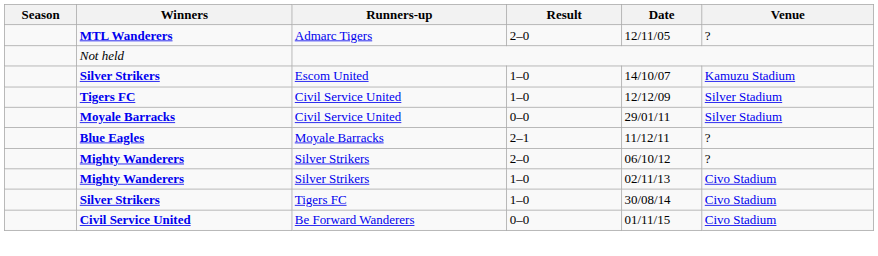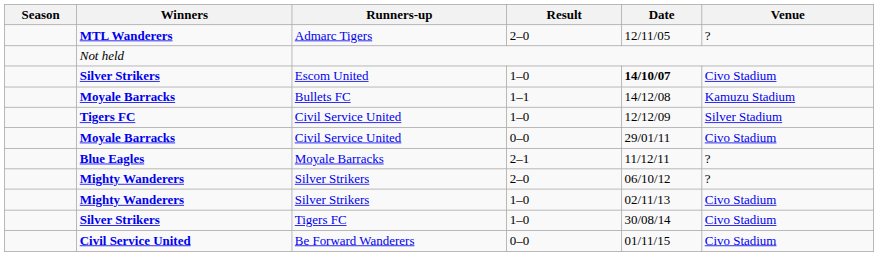(648, 76) normal -> (648, 76) bold
(750, 76) Kamuzu Stadium -> (741, 76) Civo Stadium
+ row: (127, 96)
(743, 117) Silver Stadium -> (741, 138) Civo Stadium
